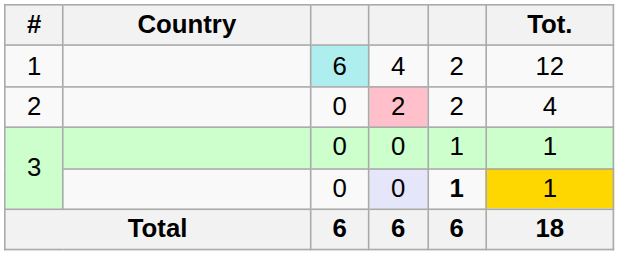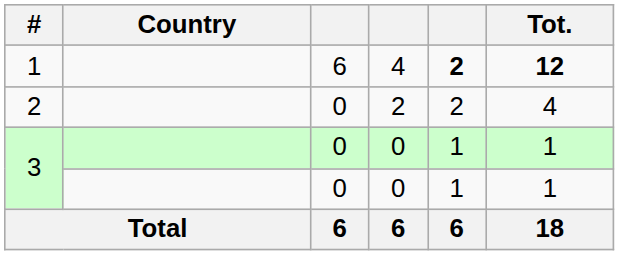(340, 65) paleturquoise background -> (340, 65) no background
(457, 65) normal -> (457, 65) bold
(550, 65) normal -> (550, 65) bold
(398, 106) pink background -> (398, 106) no background
(398, 188) lavender background -> (398, 188) no background
(457, 188) bold -> (457, 188) normal
(550, 188) gold background -> (550, 188) no background
